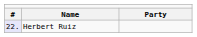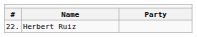(13, 26) lavender background -> (13, 26) no background
